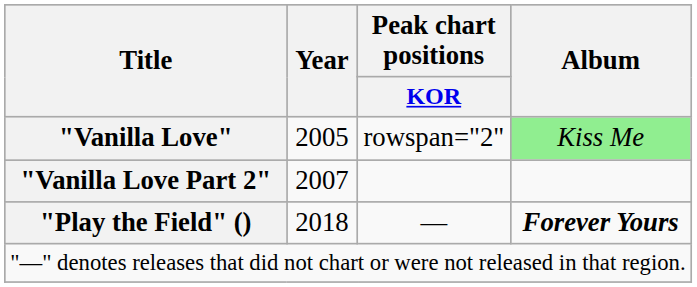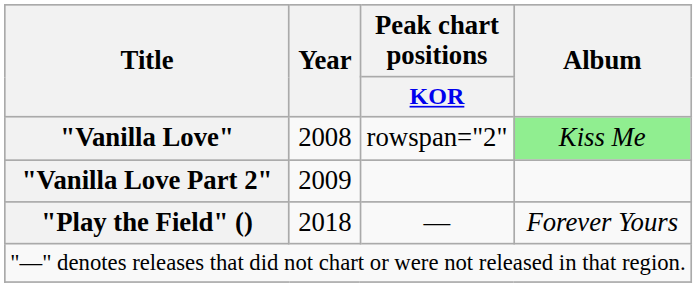(322, 137) 2005 -> (325, 137) 2008
(322, 180) 2007 -> (325, 180) 2009
(601, 222) bold -> (602, 222) normal
